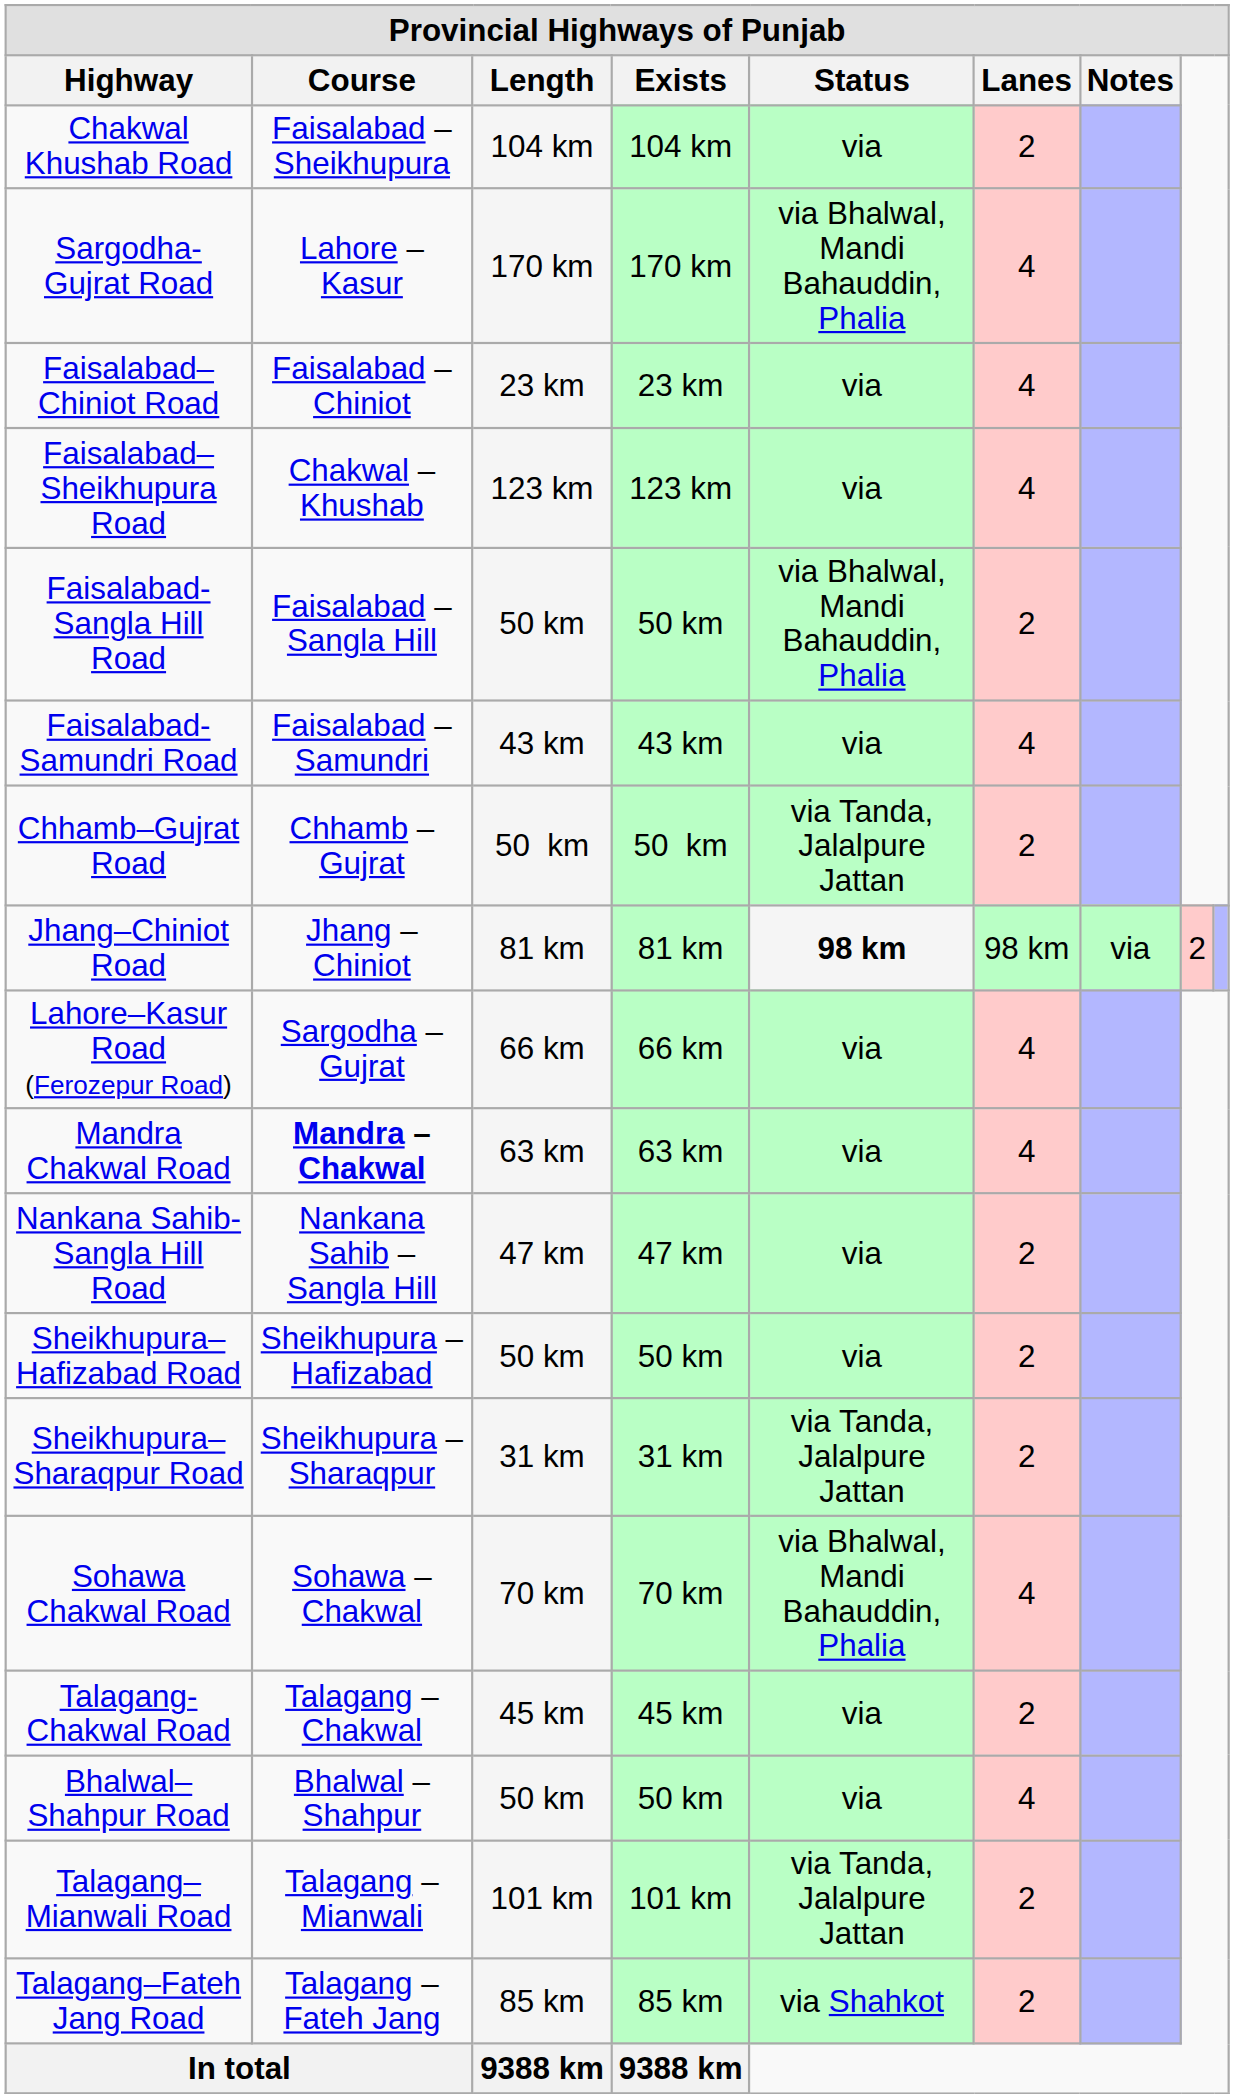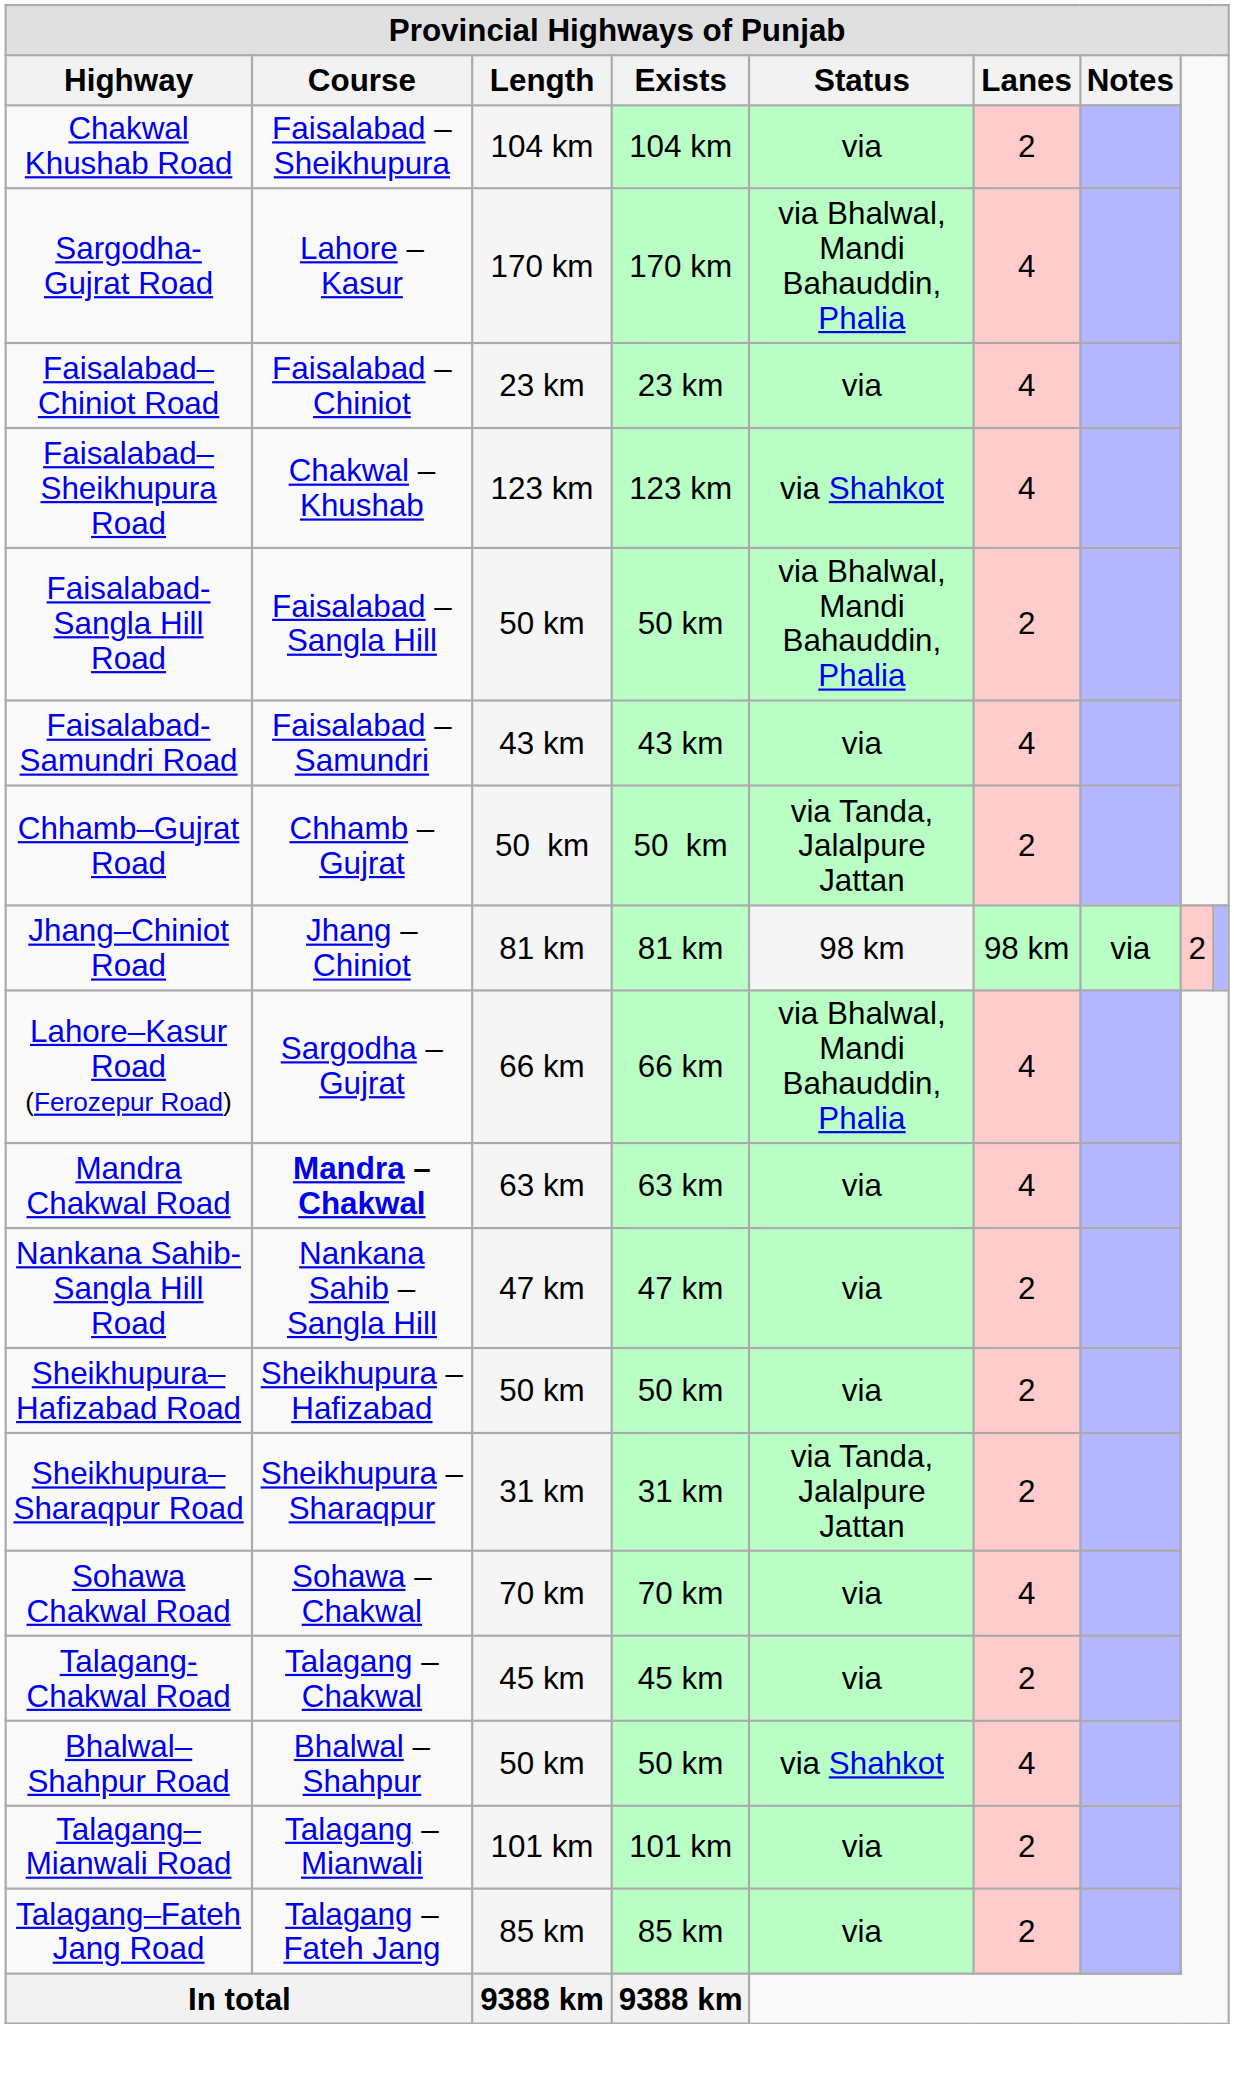(862, 487) via -> (862, 487) via Shahkot
(862, 947) bold -> (862, 947) normal
(862, 1049) via -> (862, 1066) via Bhalwal, Mandi Bahauddin, Phalia
(862, 1593) via Bhalwal, Mandi Bahauddin, Phalia -> (862, 1593) via
(862, 1797) via -> (862, 1762) via Shahkot
(862, 1899) via Tanda, Jalalpure Jattan -> (862, 1847) via
(862, 2001) via Shahkot -> (862, 1931) via
